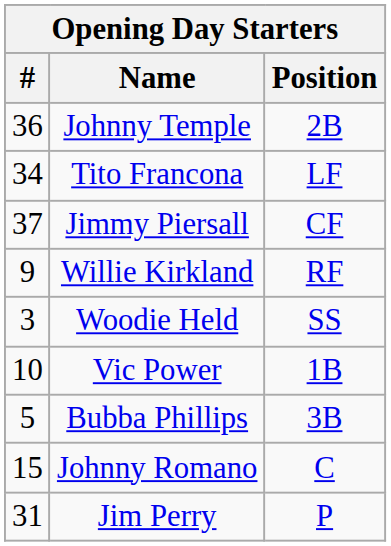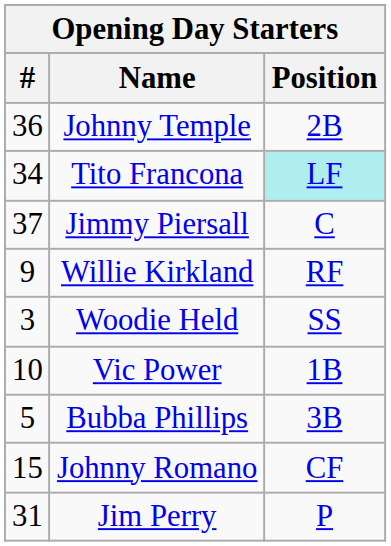(325, 175) no background -> (325, 175) paleturquoise background
(325, 223) CF -> (325, 223) C
(325, 467) C -> (325, 467) CF
